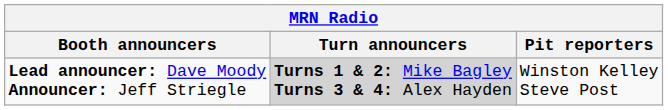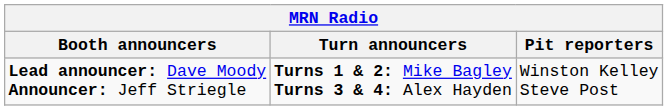(393, 81) lightgrey background -> (393, 81) no background
